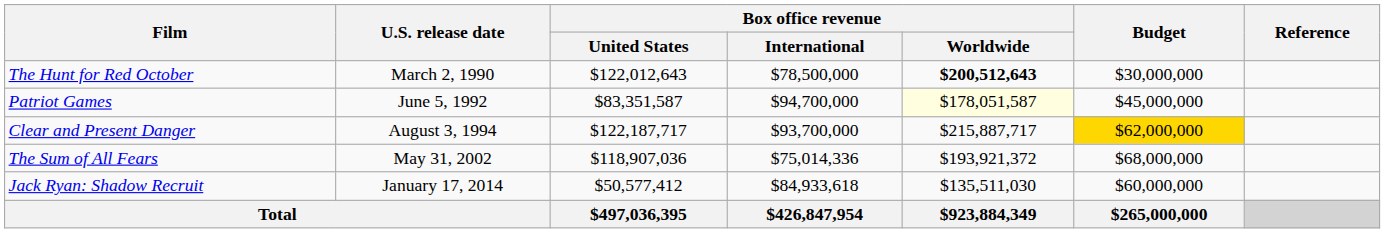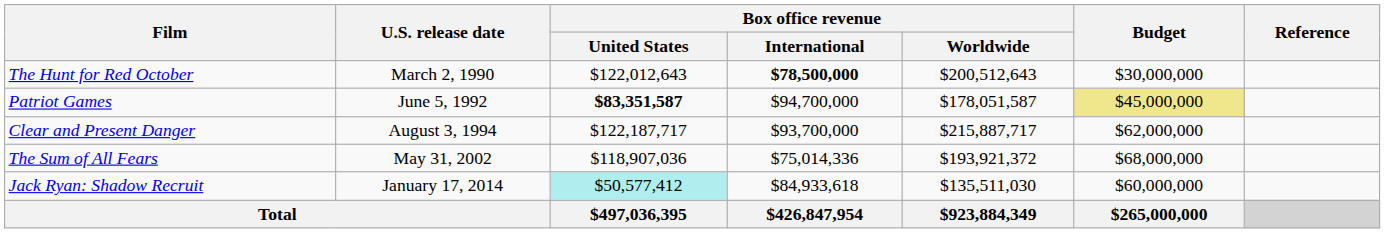(815, 74) normal -> (815, 74) bold
(988, 74) bold -> (988, 74) normal
(638, 102) normal -> (638, 102) bold
(988, 102) lightyellow background -> (988, 102) no background
(1159, 102) no background -> (1159, 102) khaki background
(1159, 130) gold background -> (1159, 130) no background
(638, 185) no background -> (638, 185) paleturquoise background
